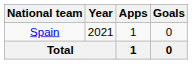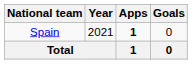(133, 31) normal -> (133, 31) bold
